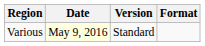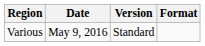(78, 32) lightyellow background -> (78, 32) no background
